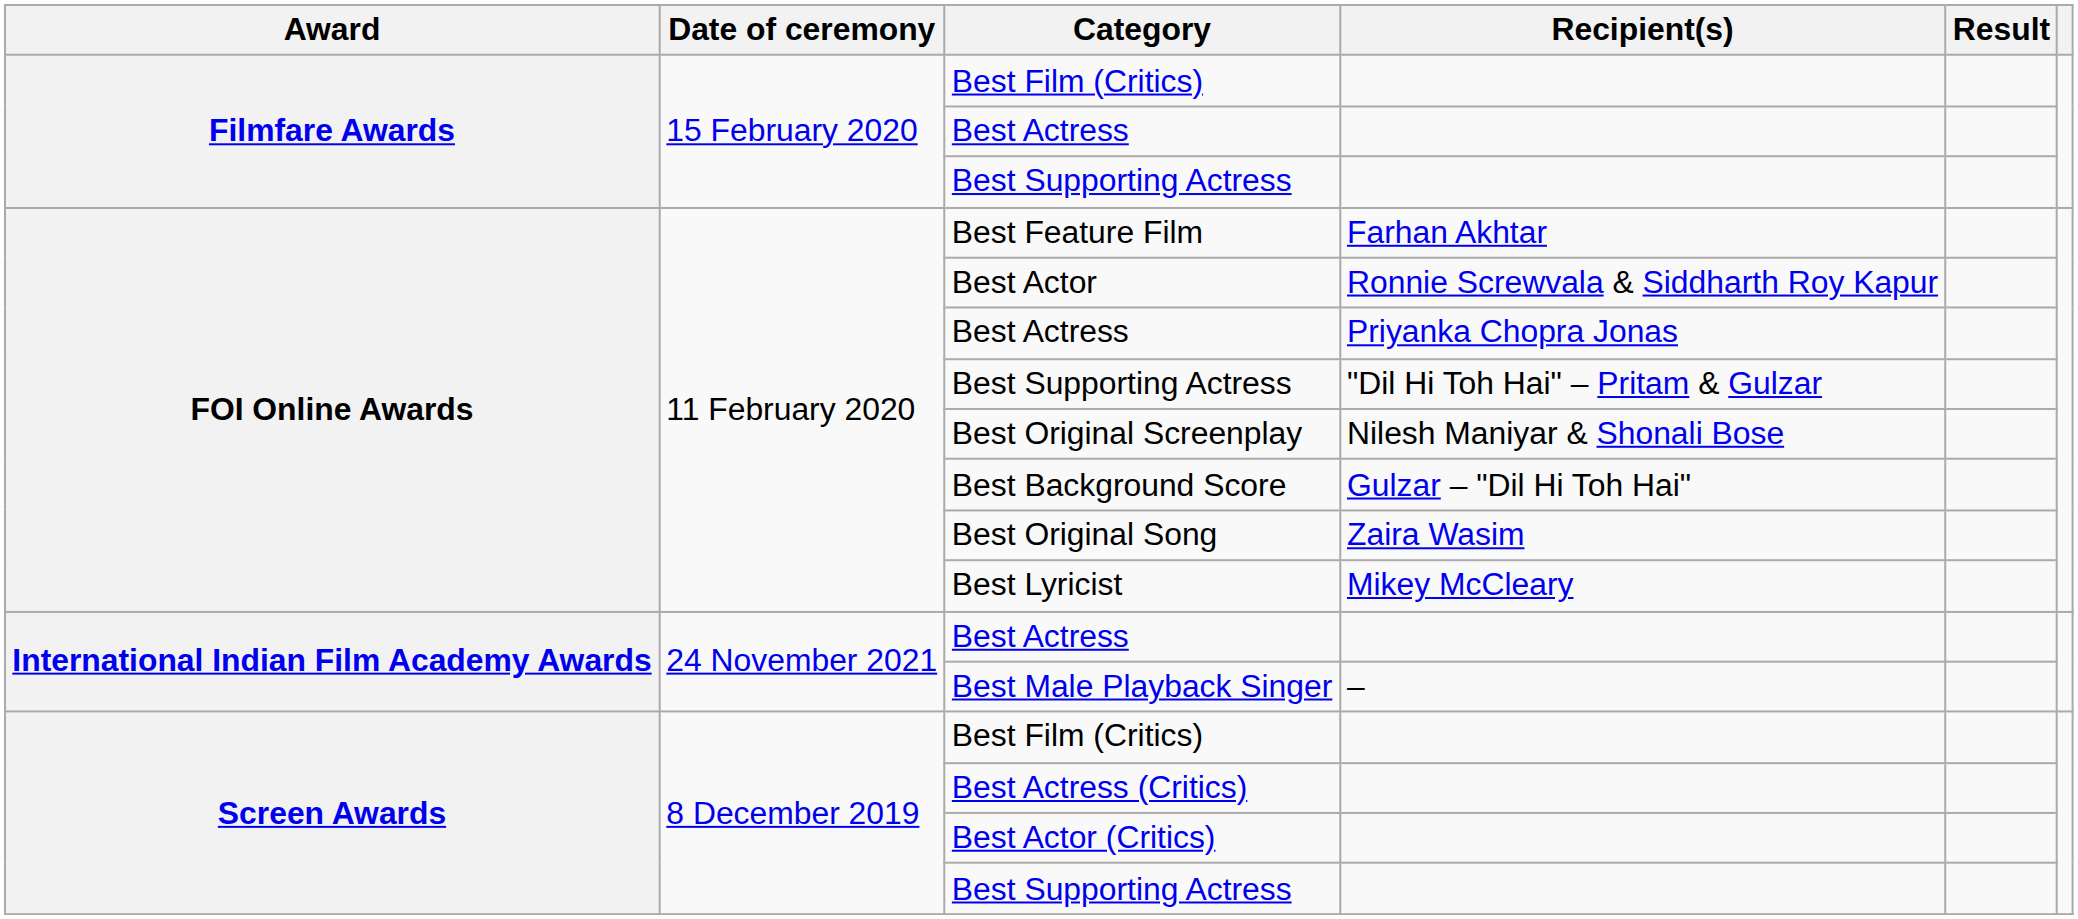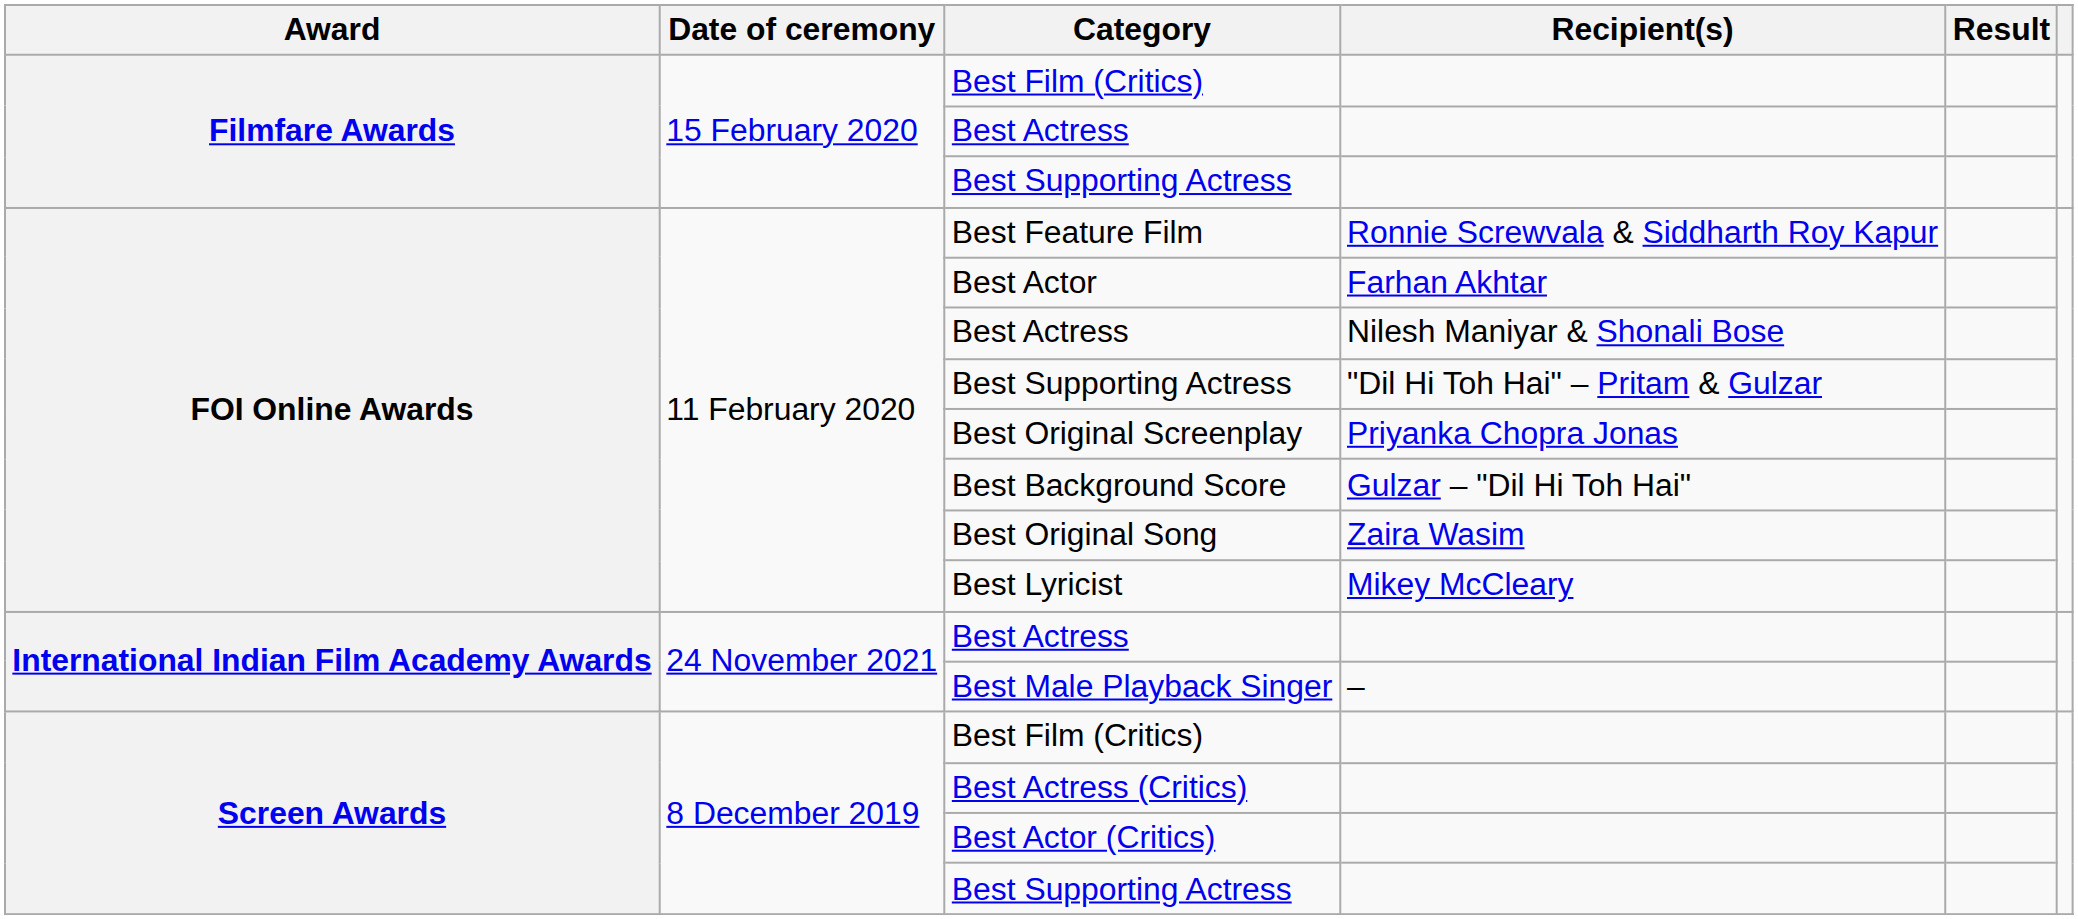(1447, 231) Farhan Akhtar -> (1643, 231) Ronnie Screwvala & Siddharth Roy Kapur
(1643, 282) Ronnie Screwvala & Siddharth Roy Kapur -> (1447, 282) Farhan Akhtar
(1512, 332) Priyanka Chopra Jonas -> (1566, 332) Nilesh Maniyar & Shonali Bose
(1566, 433) Nilesh Maniyar & Shonali Bose -> (1512, 433) Priyanka Chopra Jonas
